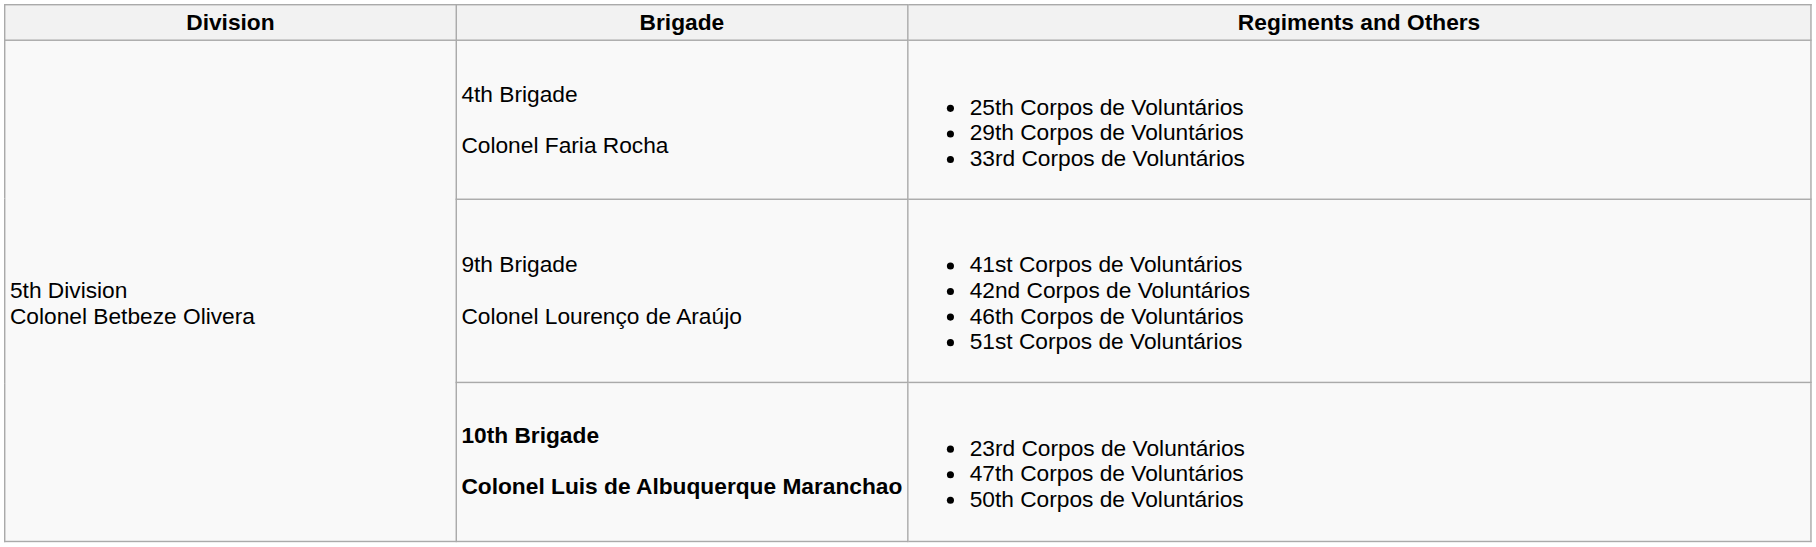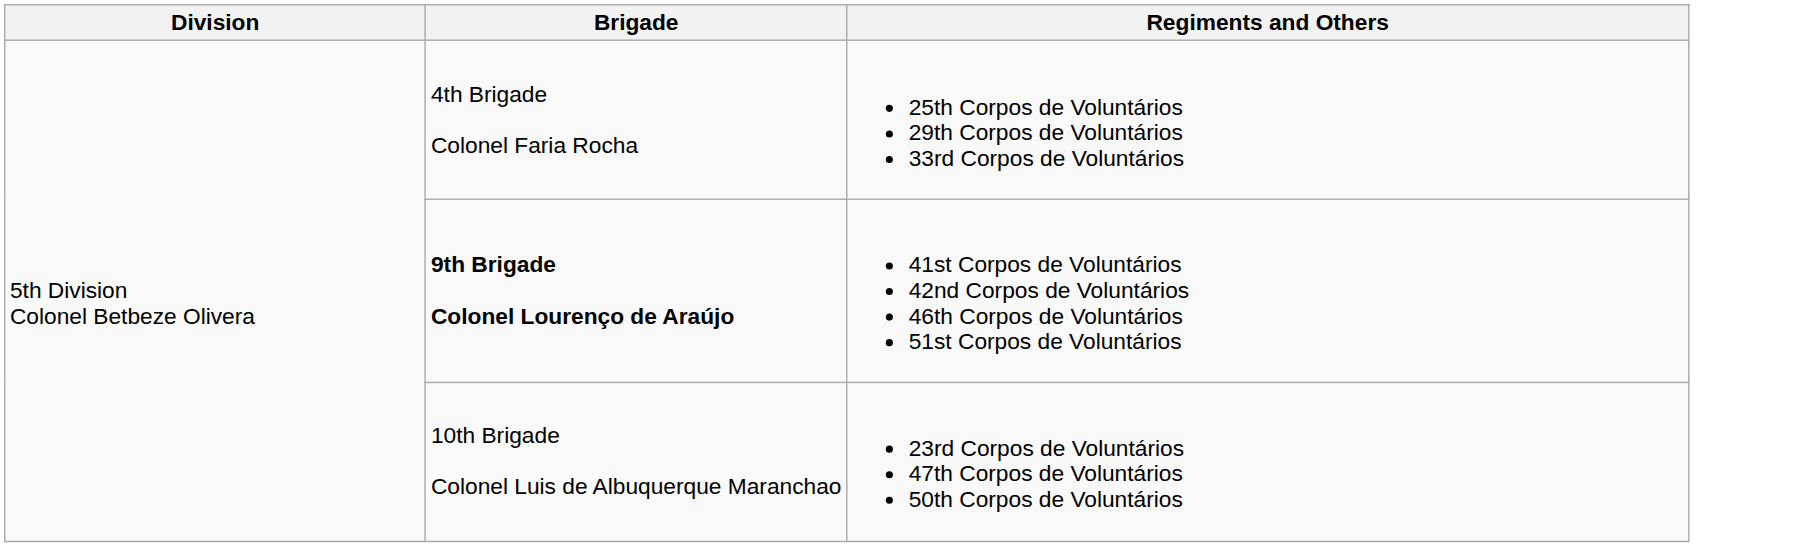(602, 290) normal -> (583, 290) bold
(682, 461) bold -> (636, 461) normal
